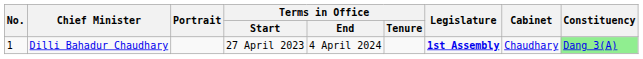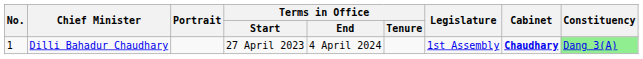(463, 45) bold -> (463, 45) normal
(531, 45) normal -> (531, 45) bold
